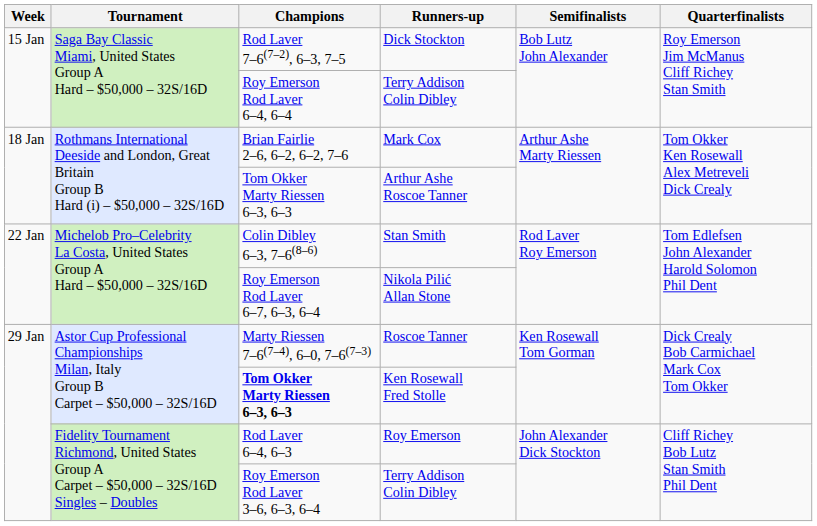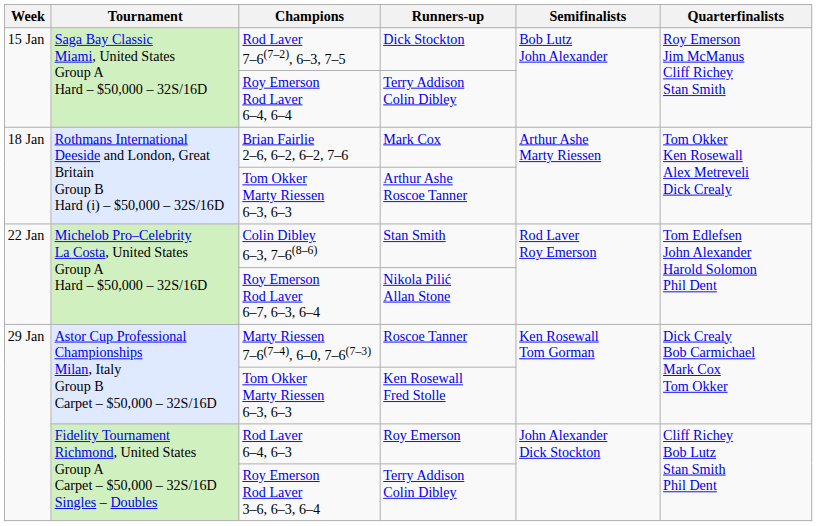(286, 395) bold -> (283, 395) normal
